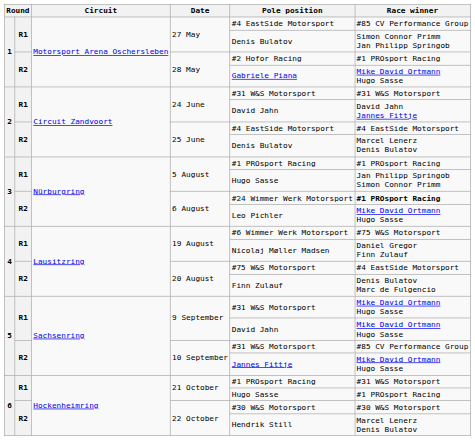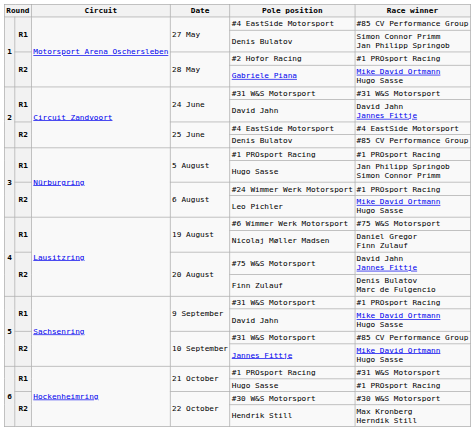(387, 146) Marcel Lenerz Denis Bulatov -> (412, 141) #85 CV Performance Group
(398, 198) bold -> (398, 189) normal
(408, 268) #4 EastSide Motorsport -> (387, 263) David Jahn Jannes Fittje
(398, 307) Mike David Ortmann Hugo Sasse -> (398, 303) #1 PROsport Racing
(387, 425) Marcel Lenerz Denis Bulatov -> (387, 416) Max Kronberg Herndik Still
